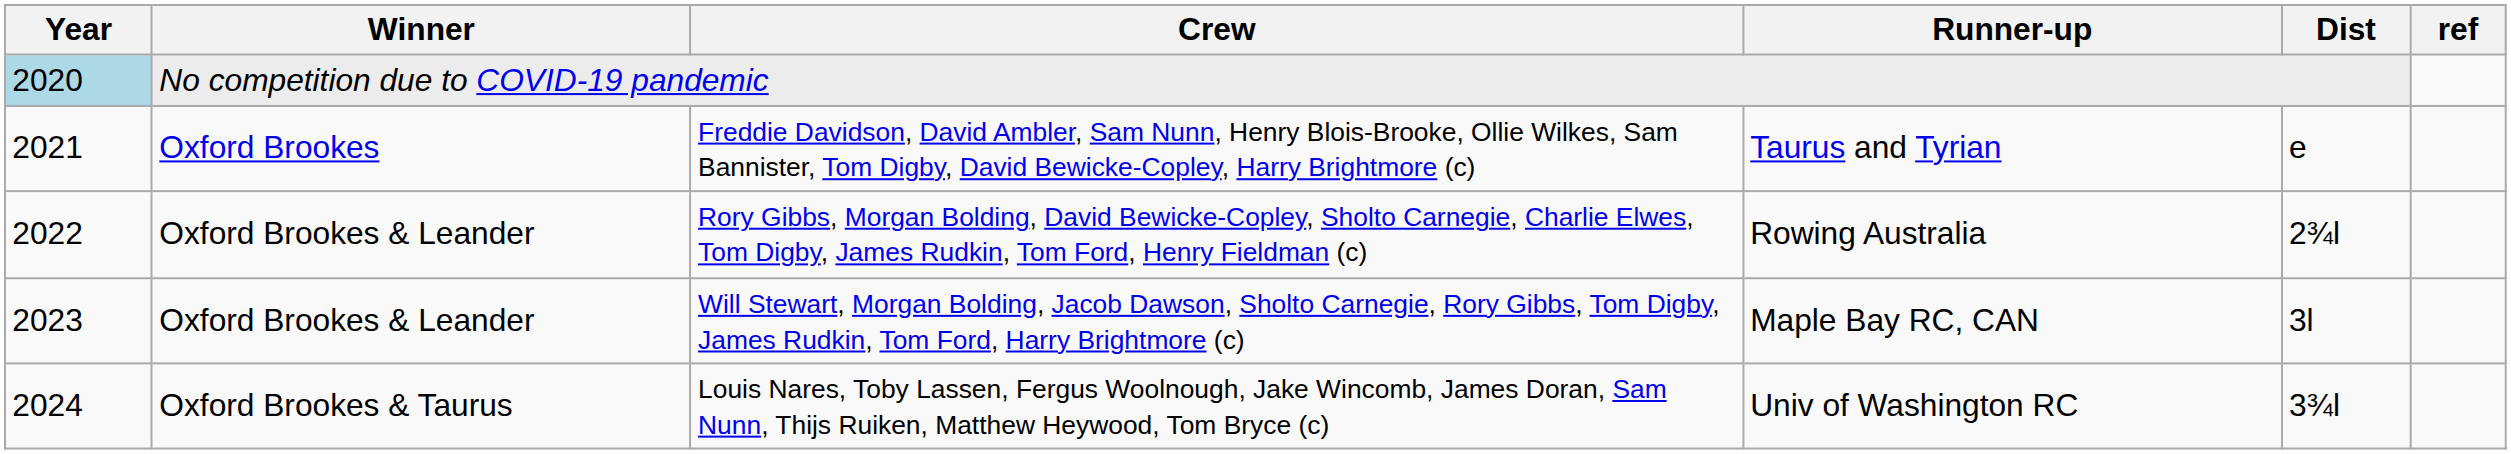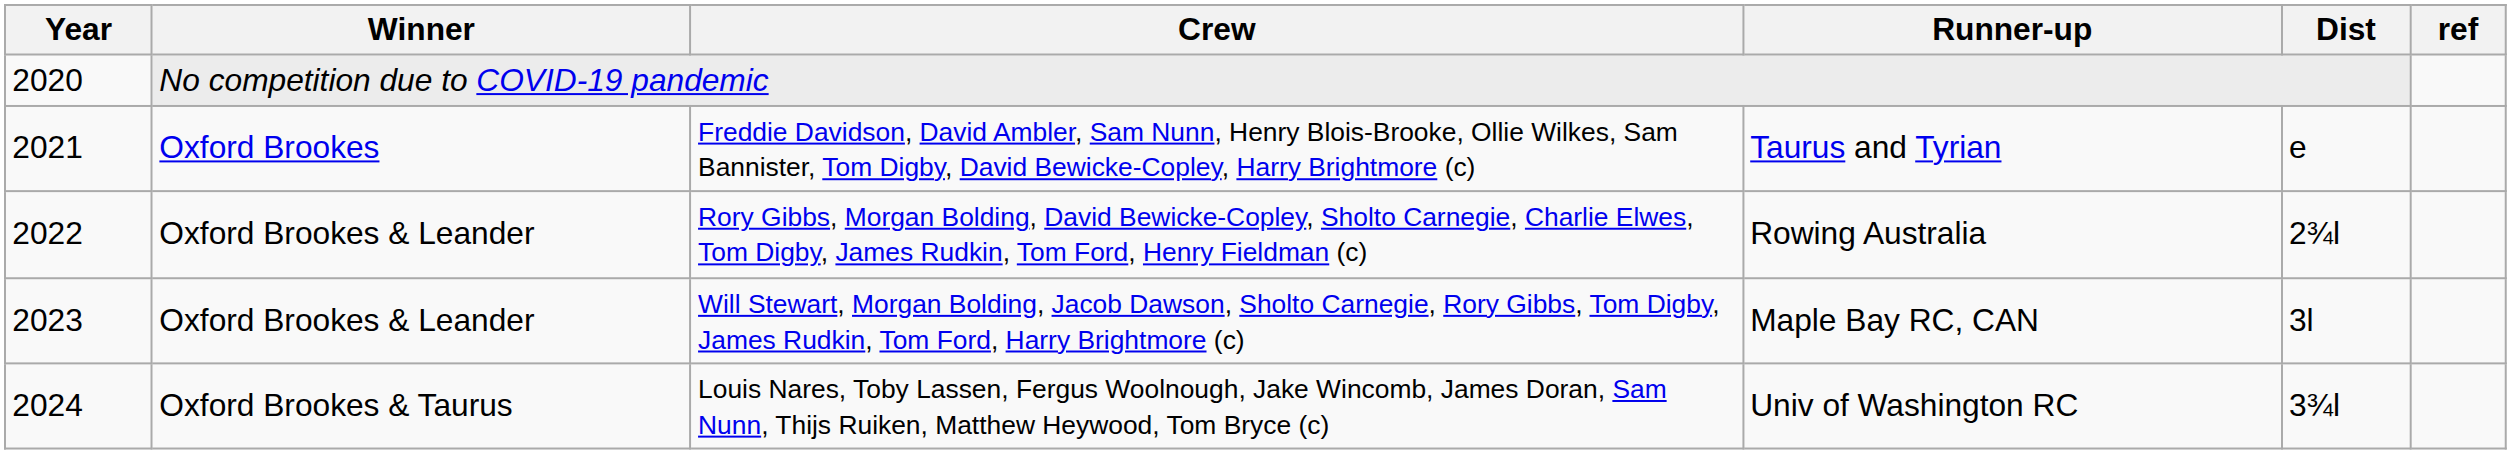(48, 79) lightblue background -> (48, 79) no background
